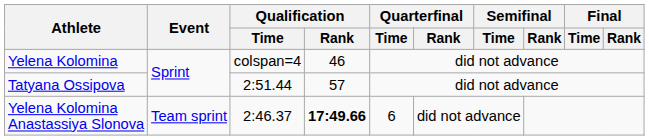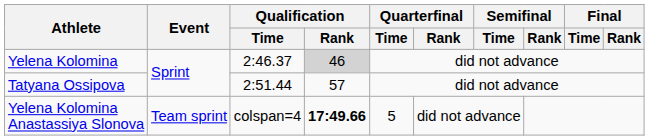(268, 62) colspan=4 -> (268, 62) 2:46.37
(337, 62) no background -> (337, 62) lightgrey background
(268, 116) 2:46.37 -> (268, 116) colspan=4
(391, 116) 6 -> (391, 116) 5
